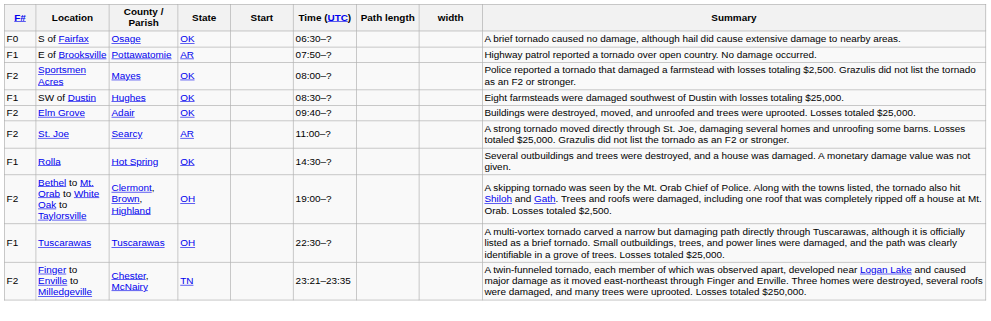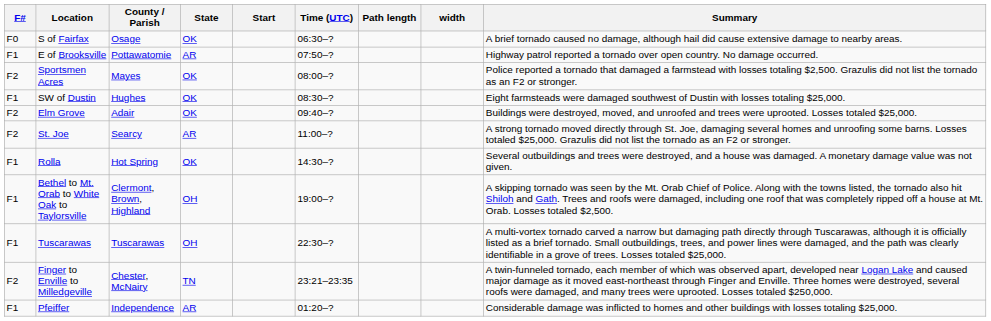(12, 199) F2 -> (12, 199) F1
+ row: (54, 308)
